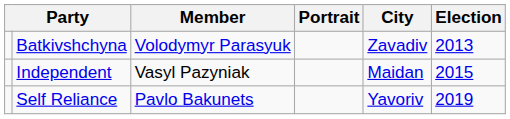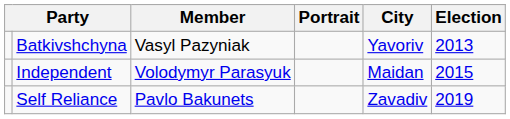(213, 45) Volodymyr Parasyuk -> (192, 45) Vasyl Pazyniak
(397, 45) Zavadiv -> (395, 45) Yavoriv
(192, 72) Vasyl Pazyniak -> (213, 72) Volodymyr Parasyuk
(395, 99) Yavoriv -> (397, 99) Zavadiv
